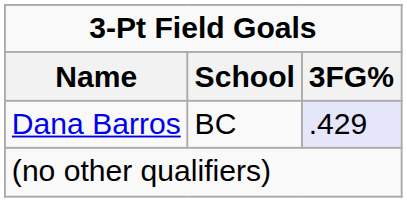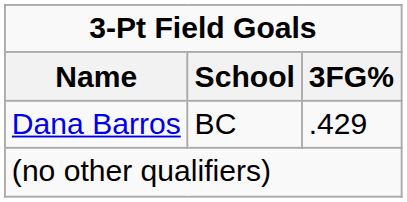(338, 123) lavender background -> (338, 123) no background
